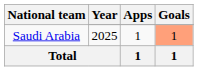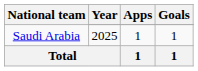(174, 35) lightsalmon background -> (174, 35) no background
